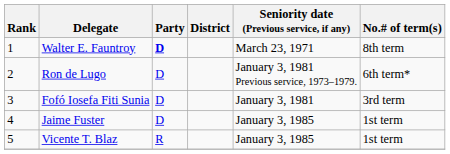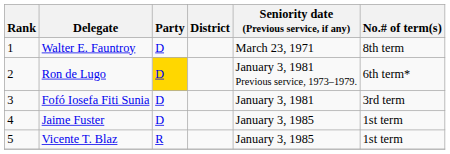(160, 47) bold -> (160, 47) normal
(160, 74) no background -> (160, 74) gold background
